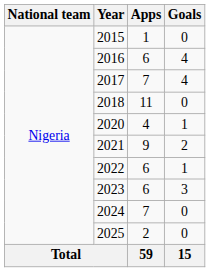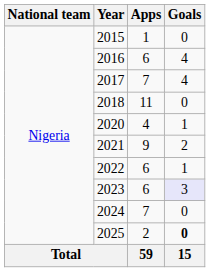(185, 189) no background -> (185, 189) lavender background
(185, 233) normal -> (185, 233) bold
